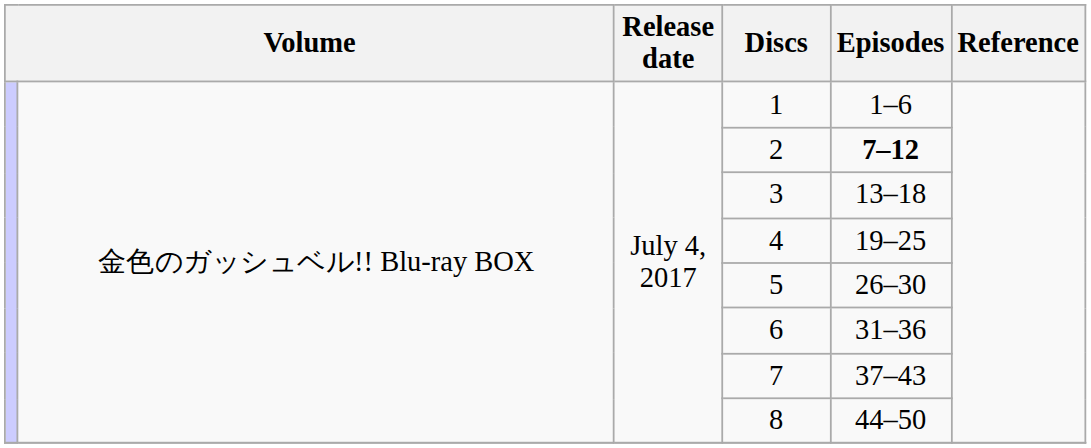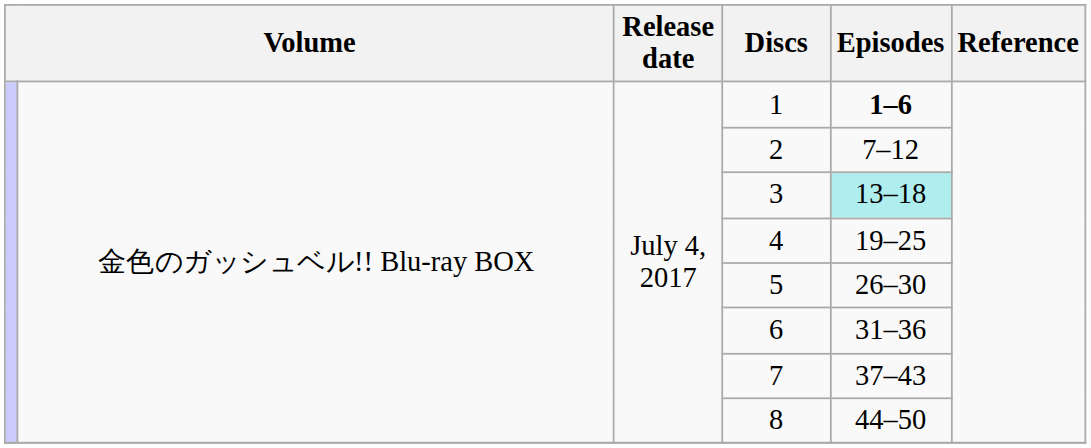(891, 104) normal -> (891, 104) bold
(891, 149) bold -> (891, 149) normal
(891, 194) no background -> (891, 194) paleturquoise background
